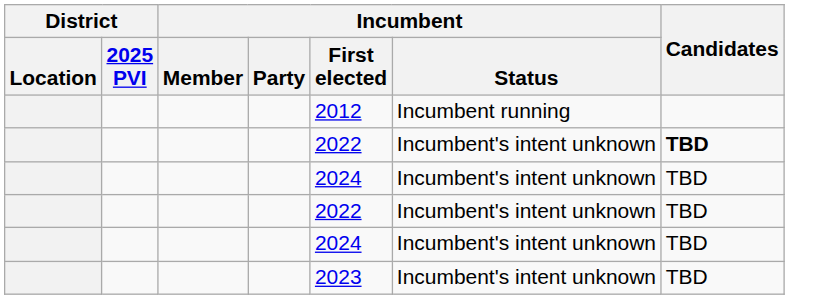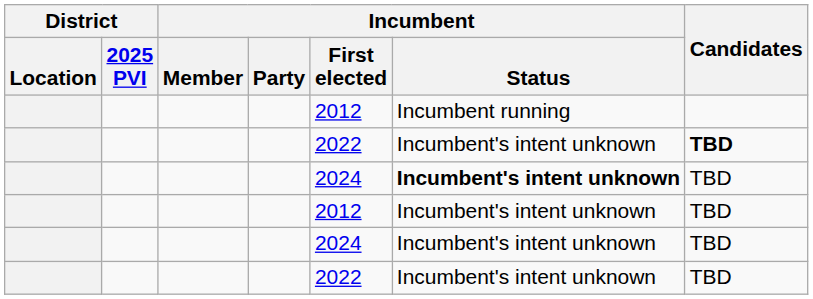(526, 177) normal -> (538, 177) bold
(338, 210) 2022 -> (338, 210) 2012
(338, 277) 2023 -> (338, 277) 2022
